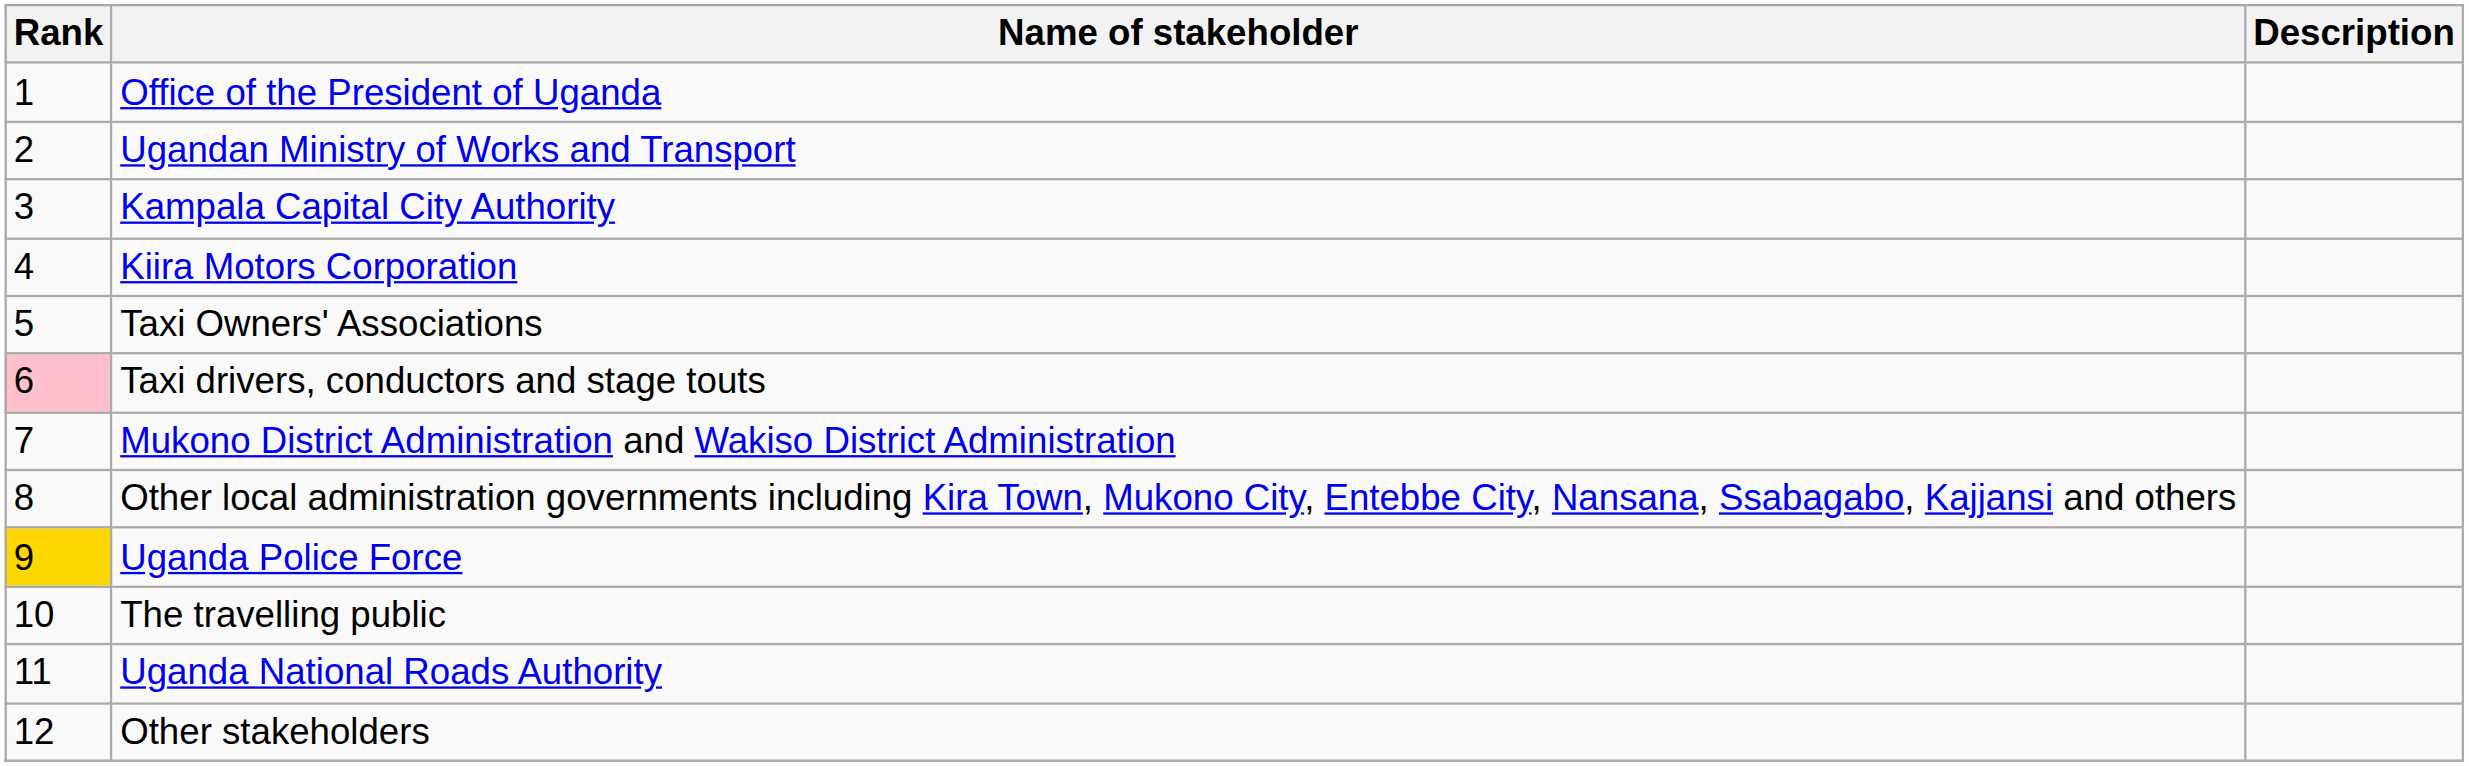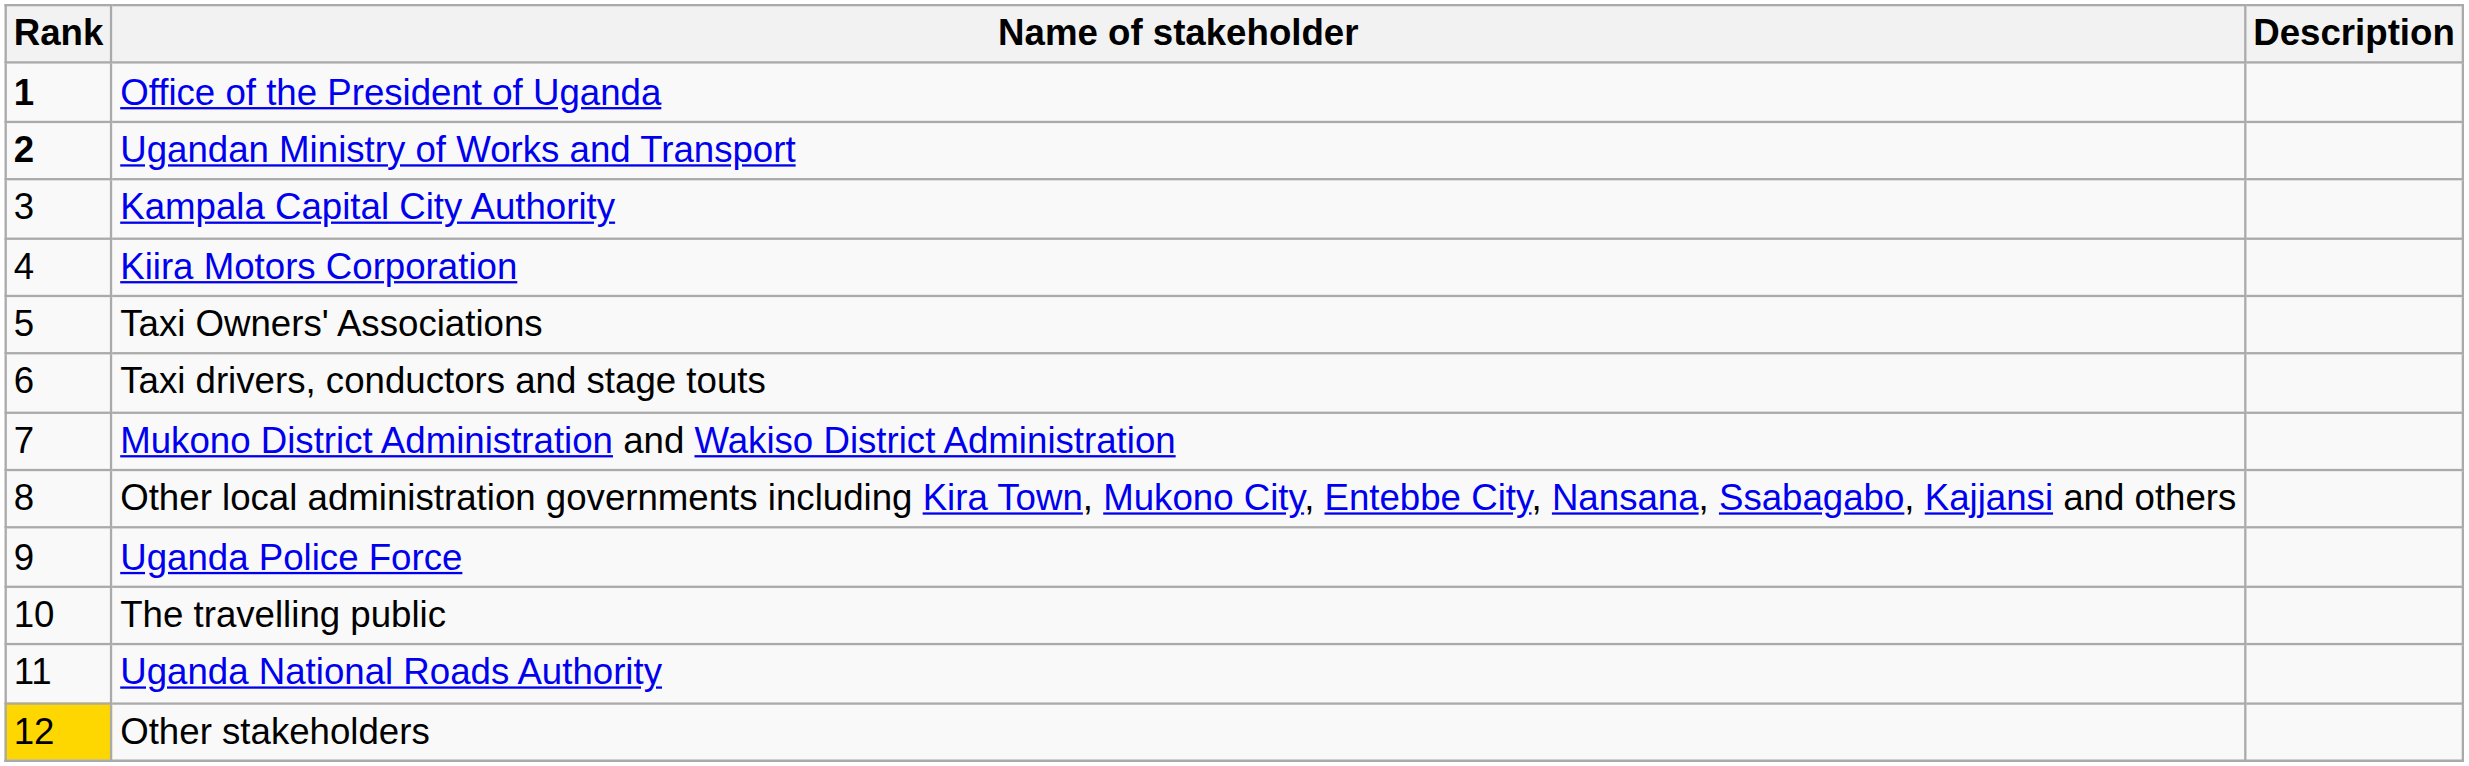(24, 91) normal -> (24, 91) bold
(24, 149) normal -> (24, 149) bold
(24, 382) pink background -> (24, 382) no background
(24, 556) gold background -> (24, 556) no background
(34, 730) no background -> (34, 730) gold background
